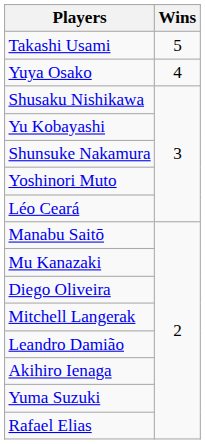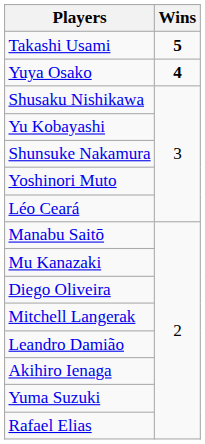(177, 45) normal -> (177, 45) bold
(177, 72) normal -> (177, 72) bold
